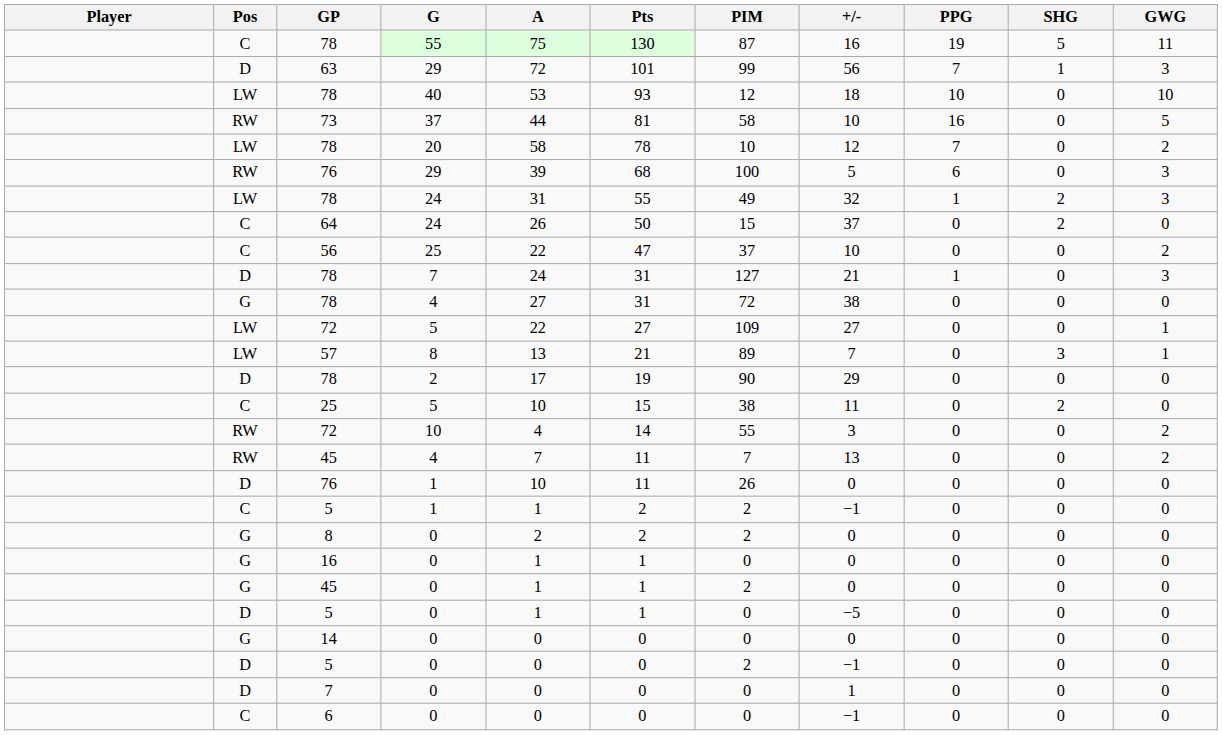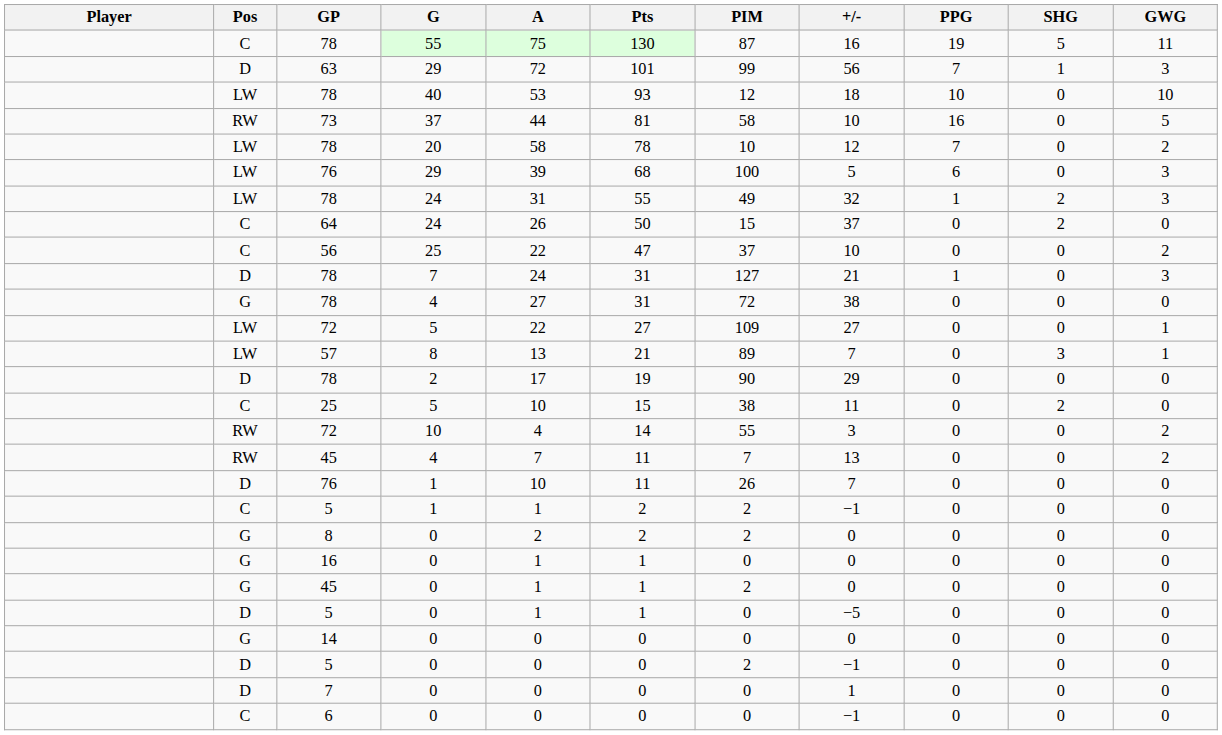(245, 172) RW -> (245, 172) LW
(852, 483) 0 -> (852, 483) 7
